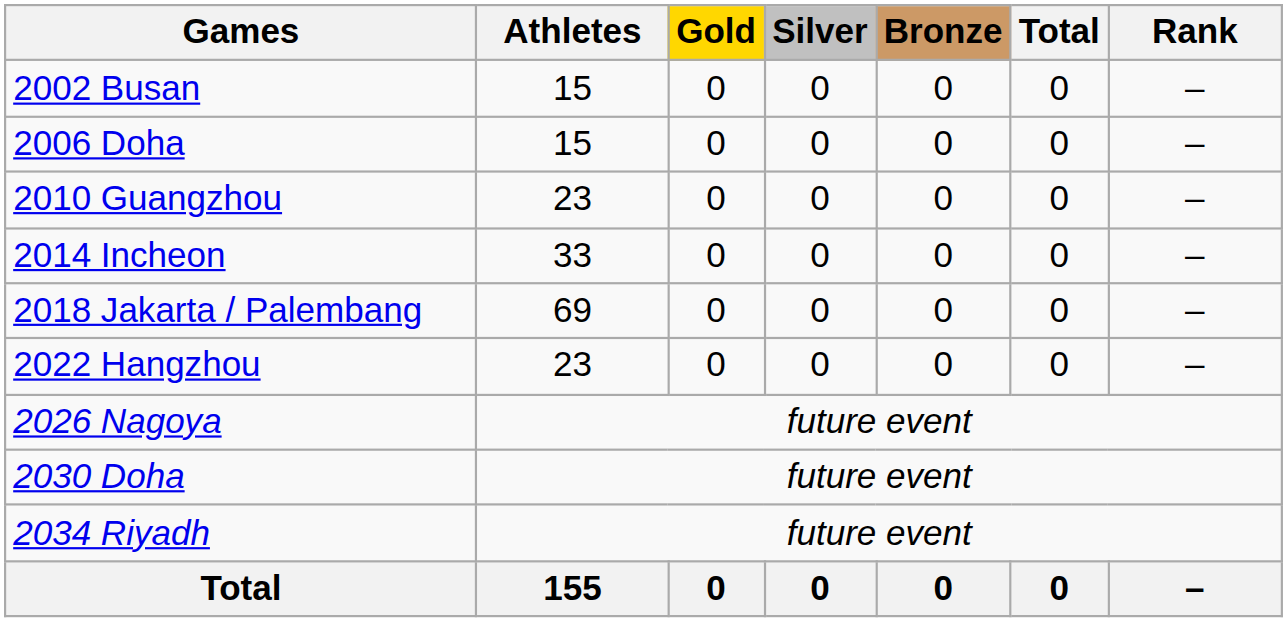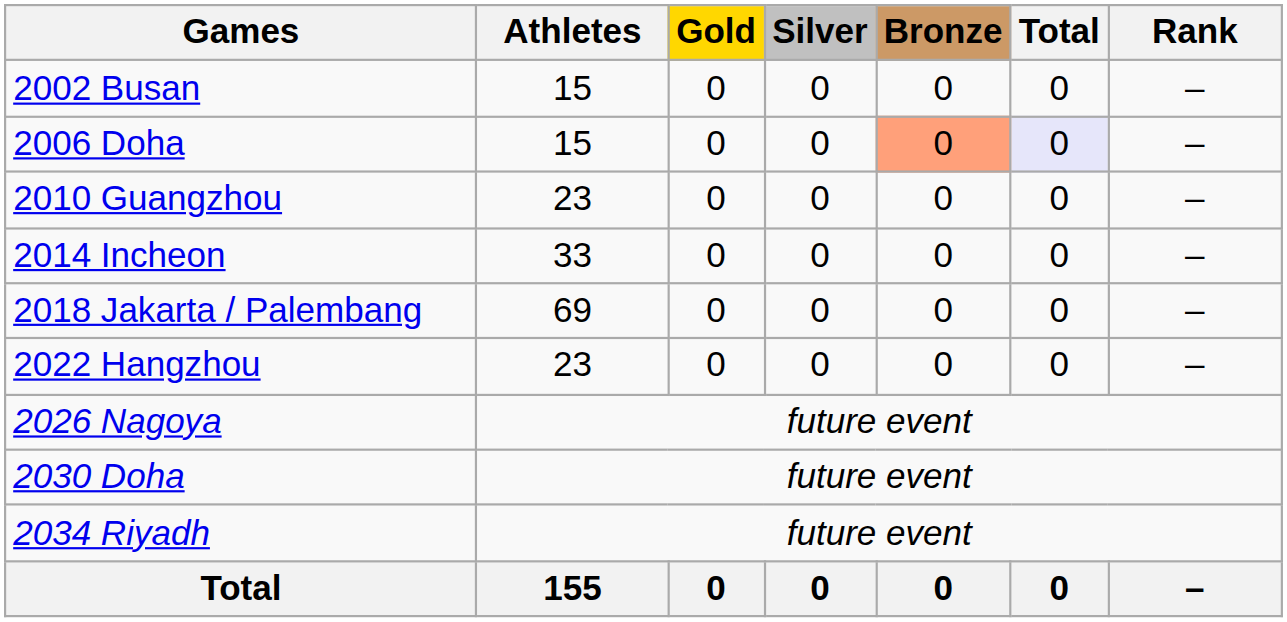(943, 143) no background -> (943, 143) lightsalmon background
(1059, 143) no background -> (1059, 143) lavender background
